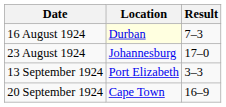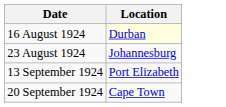- column: (201, 14)
